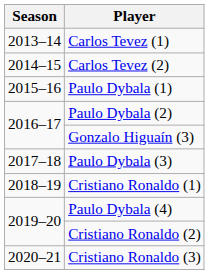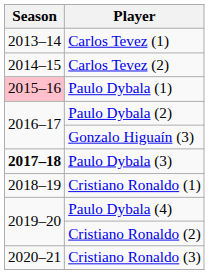(35, 88) no background -> (35, 88) pink background
(35, 161) normal -> (35, 161) bold
